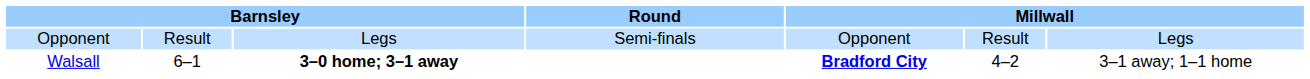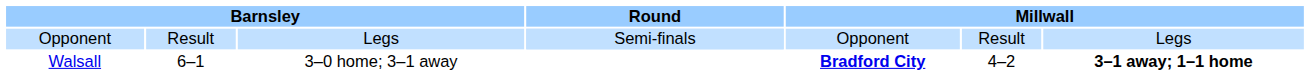(379, 61) bold -> (381, 61) normal
(1176, 61) normal -> (1174, 61) bold
